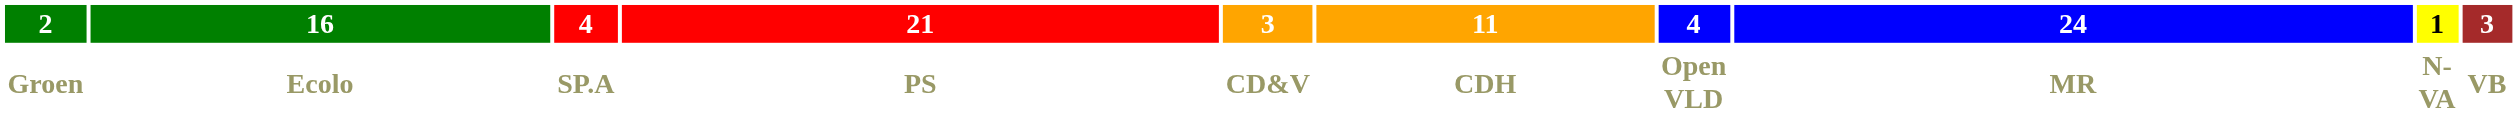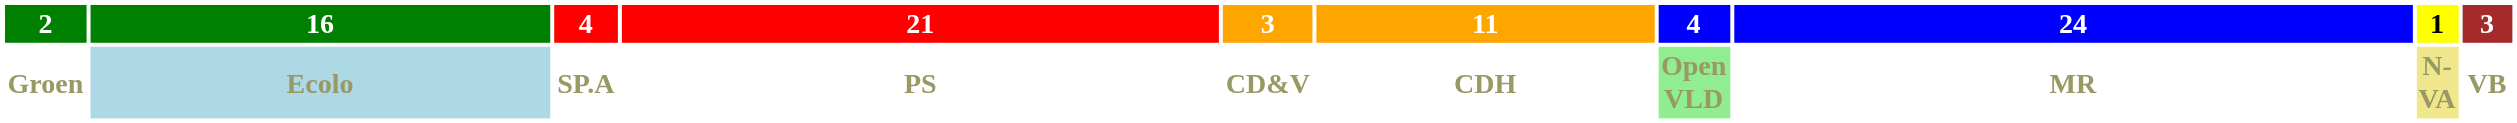(320, 82) no background -> (320, 82) lightblue background
(1694, 82) no background -> (1694, 82) lightgreen background
(2437, 82) no background -> (2437, 82) khaki background
